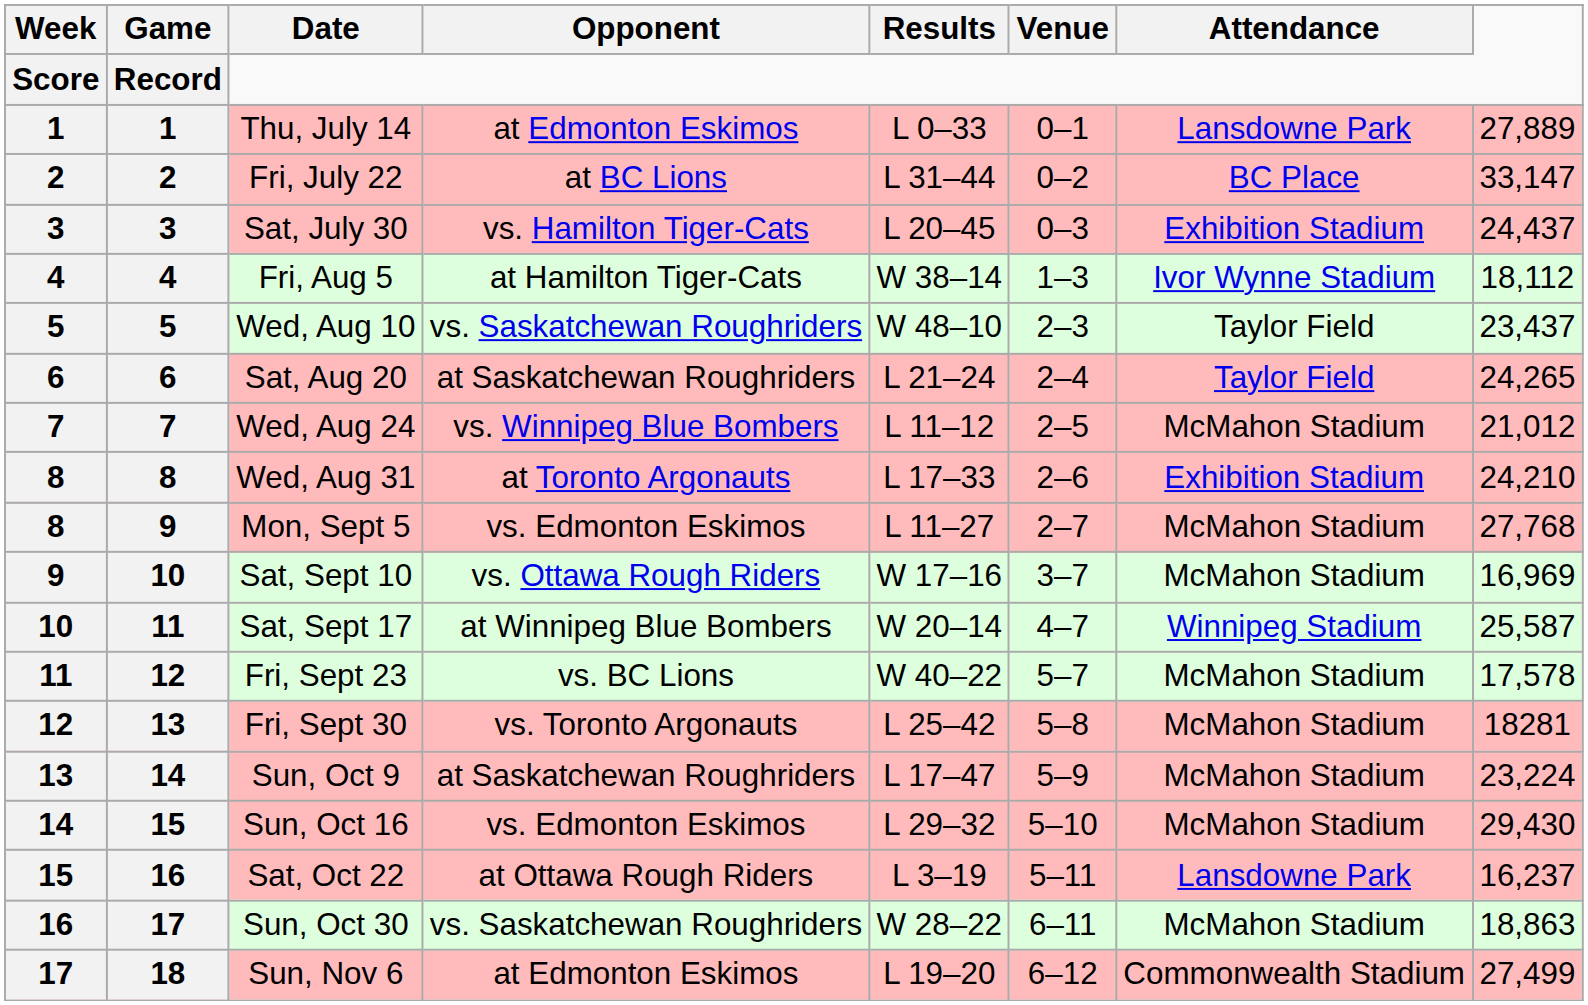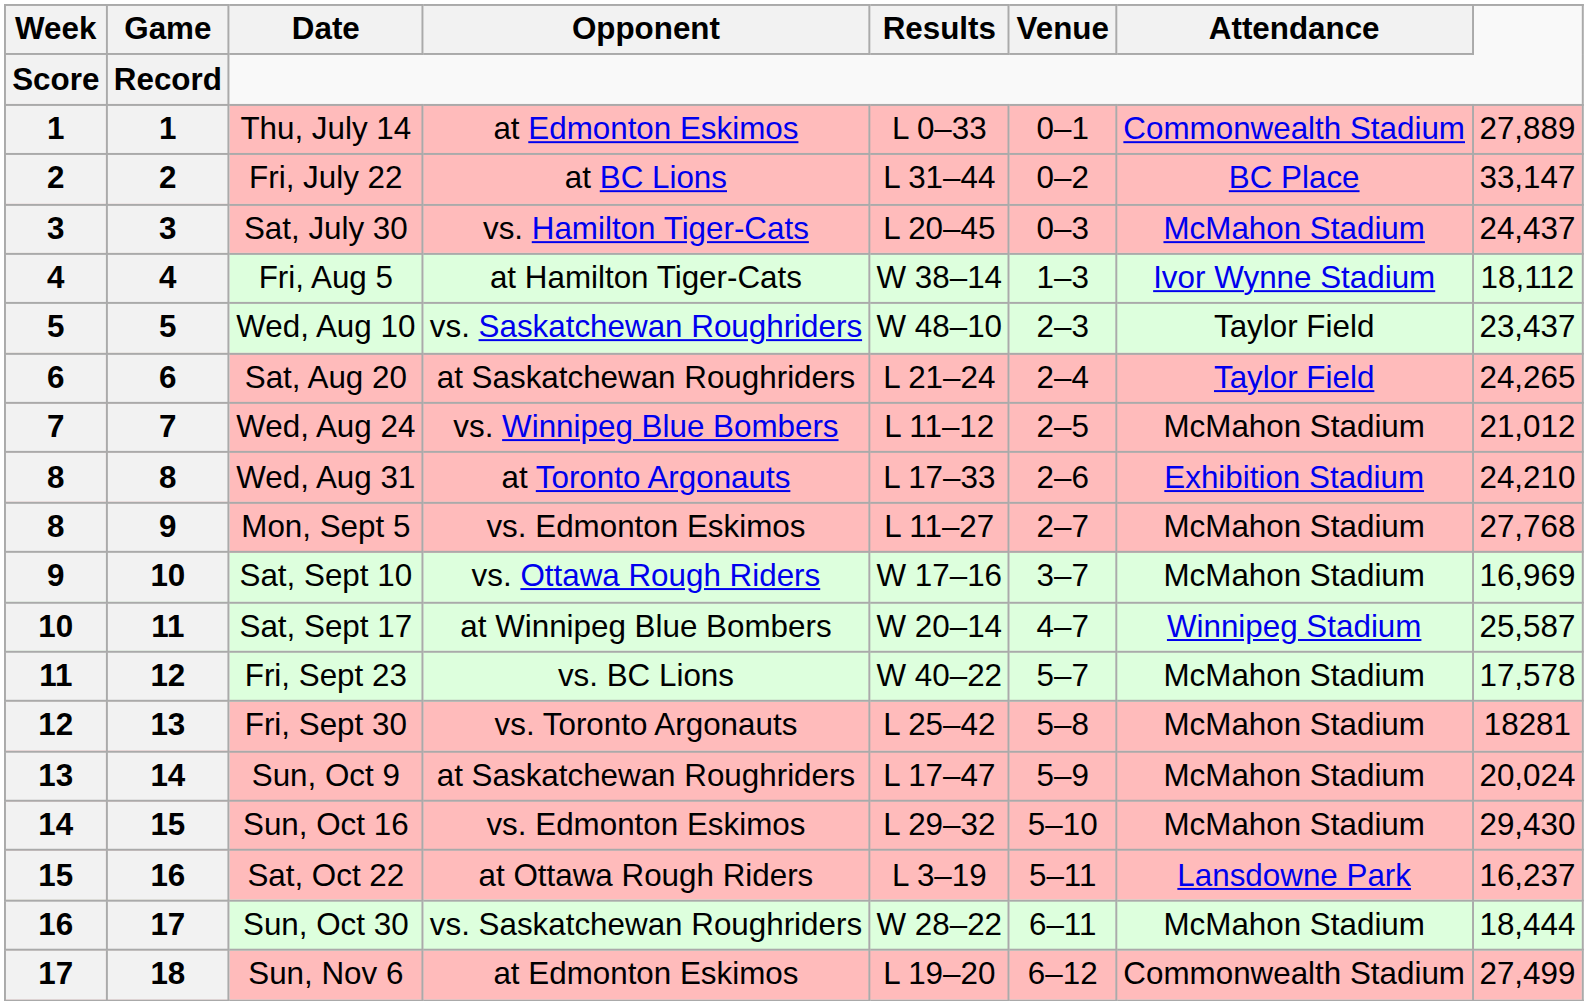(1294, 128) Lansdowne Park -> (1294, 128) Commonwealth Stadium
(1294, 228) Exhibition Stadium -> (1294, 228) McMahon Stadium
(1527, 775) 23,224 -> (1527, 775) 20,024
(1527, 924) 18,863 -> (1527, 924) 18,444
